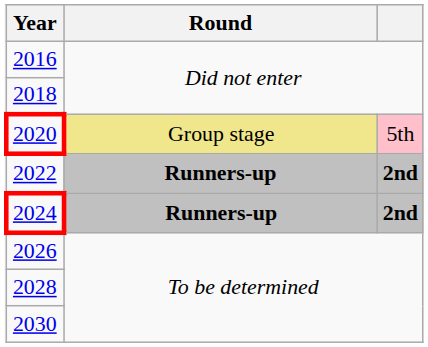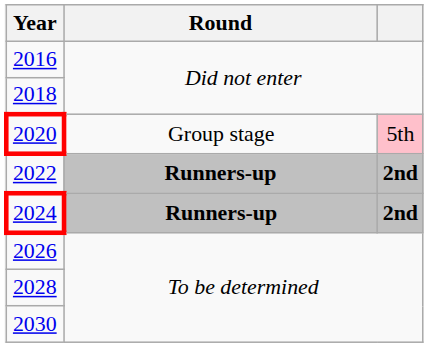(221, 134) khaki background -> (221, 134) no background
